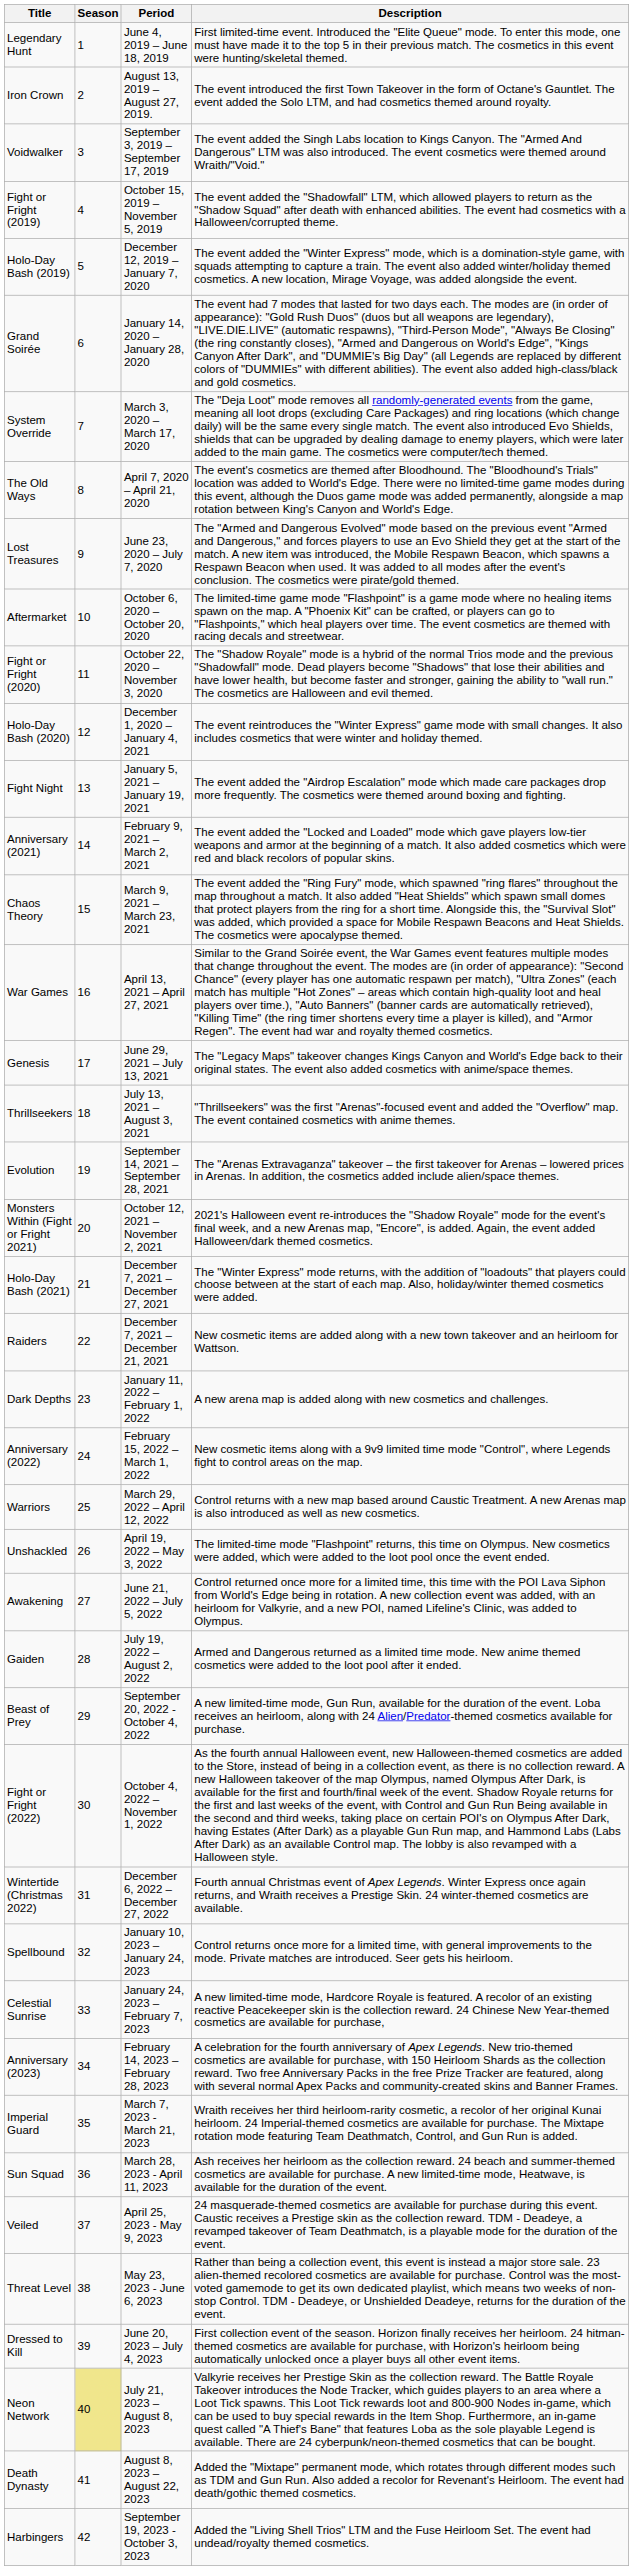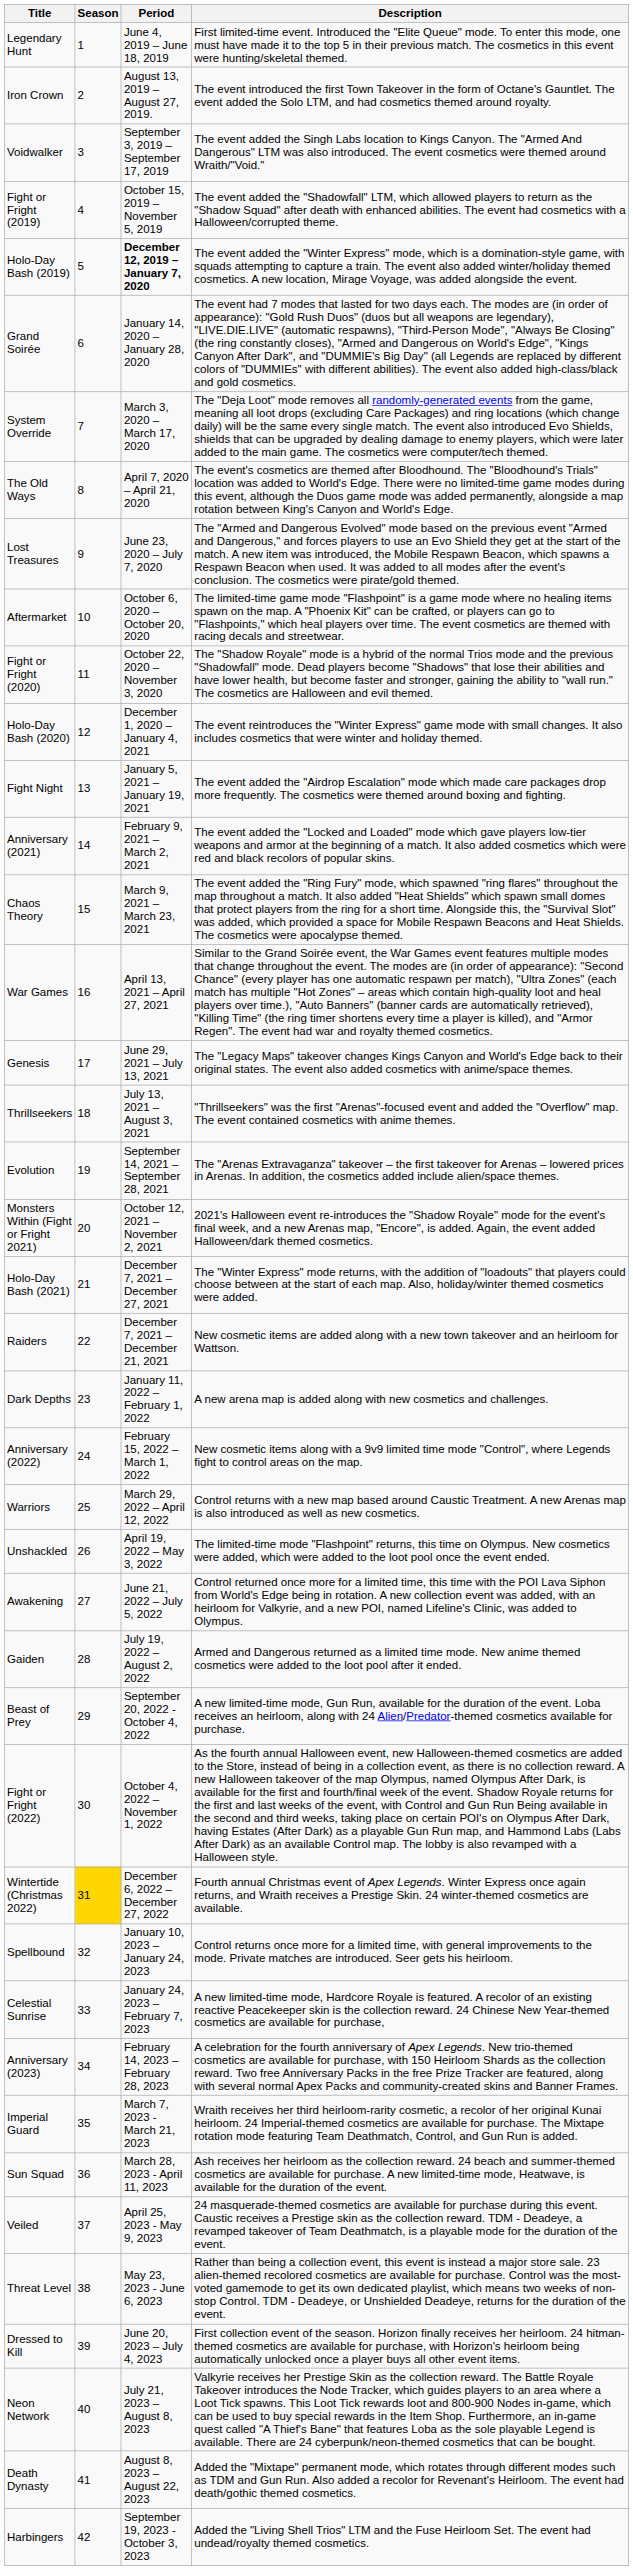(151, 266) normal -> (152, 266) bold
(84, 1895) no background -> (84, 1895) gold background
(84, 2409) khaki background -> (84, 2409) no background
